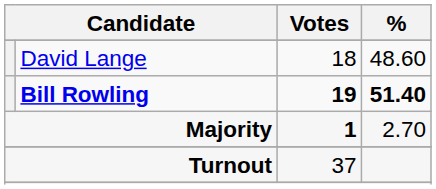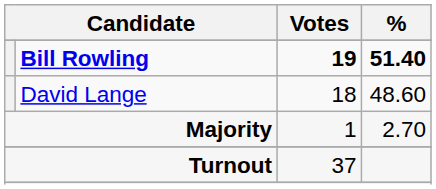rows swapped: (85, 94) <-> (84, 58)
(350, 130) bold -> (350, 130) normal
